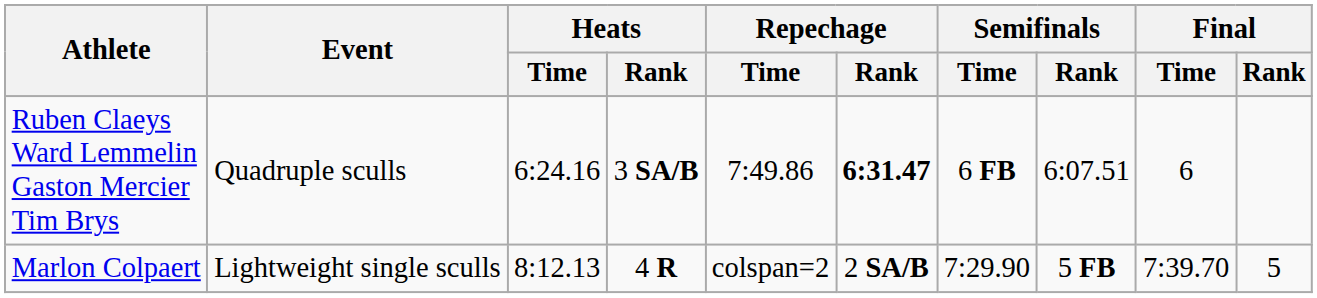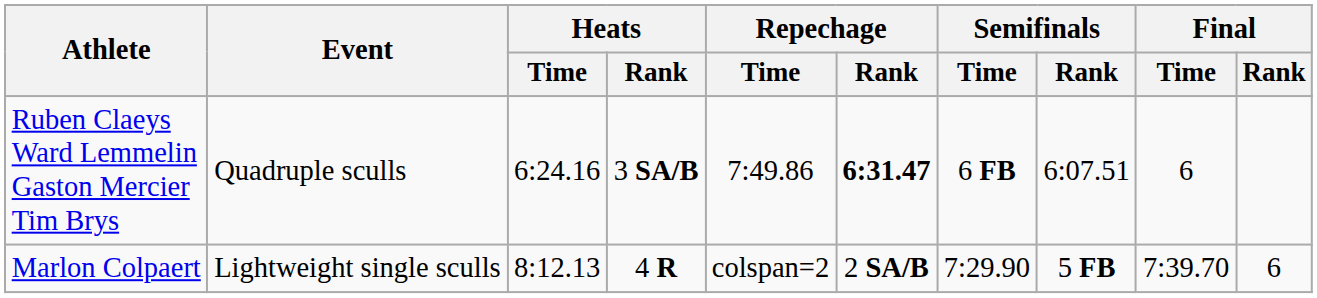(1274, 267) 5 -> (1274, 267) 6
